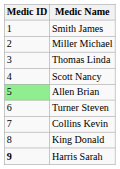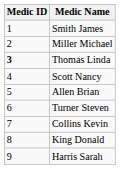(9, 60) normal -> (9, 60) bold
(9, 92) lightgreen background -> (9, 92) no background
(9, 156) bold -> (9, 156) normal
